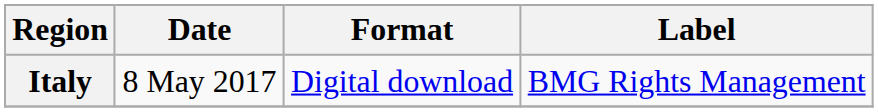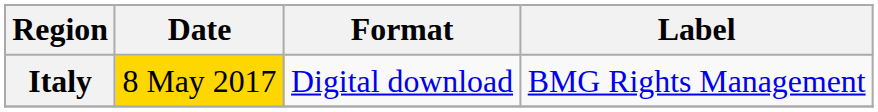(199, 80) no background -> (199, 80) gold background
